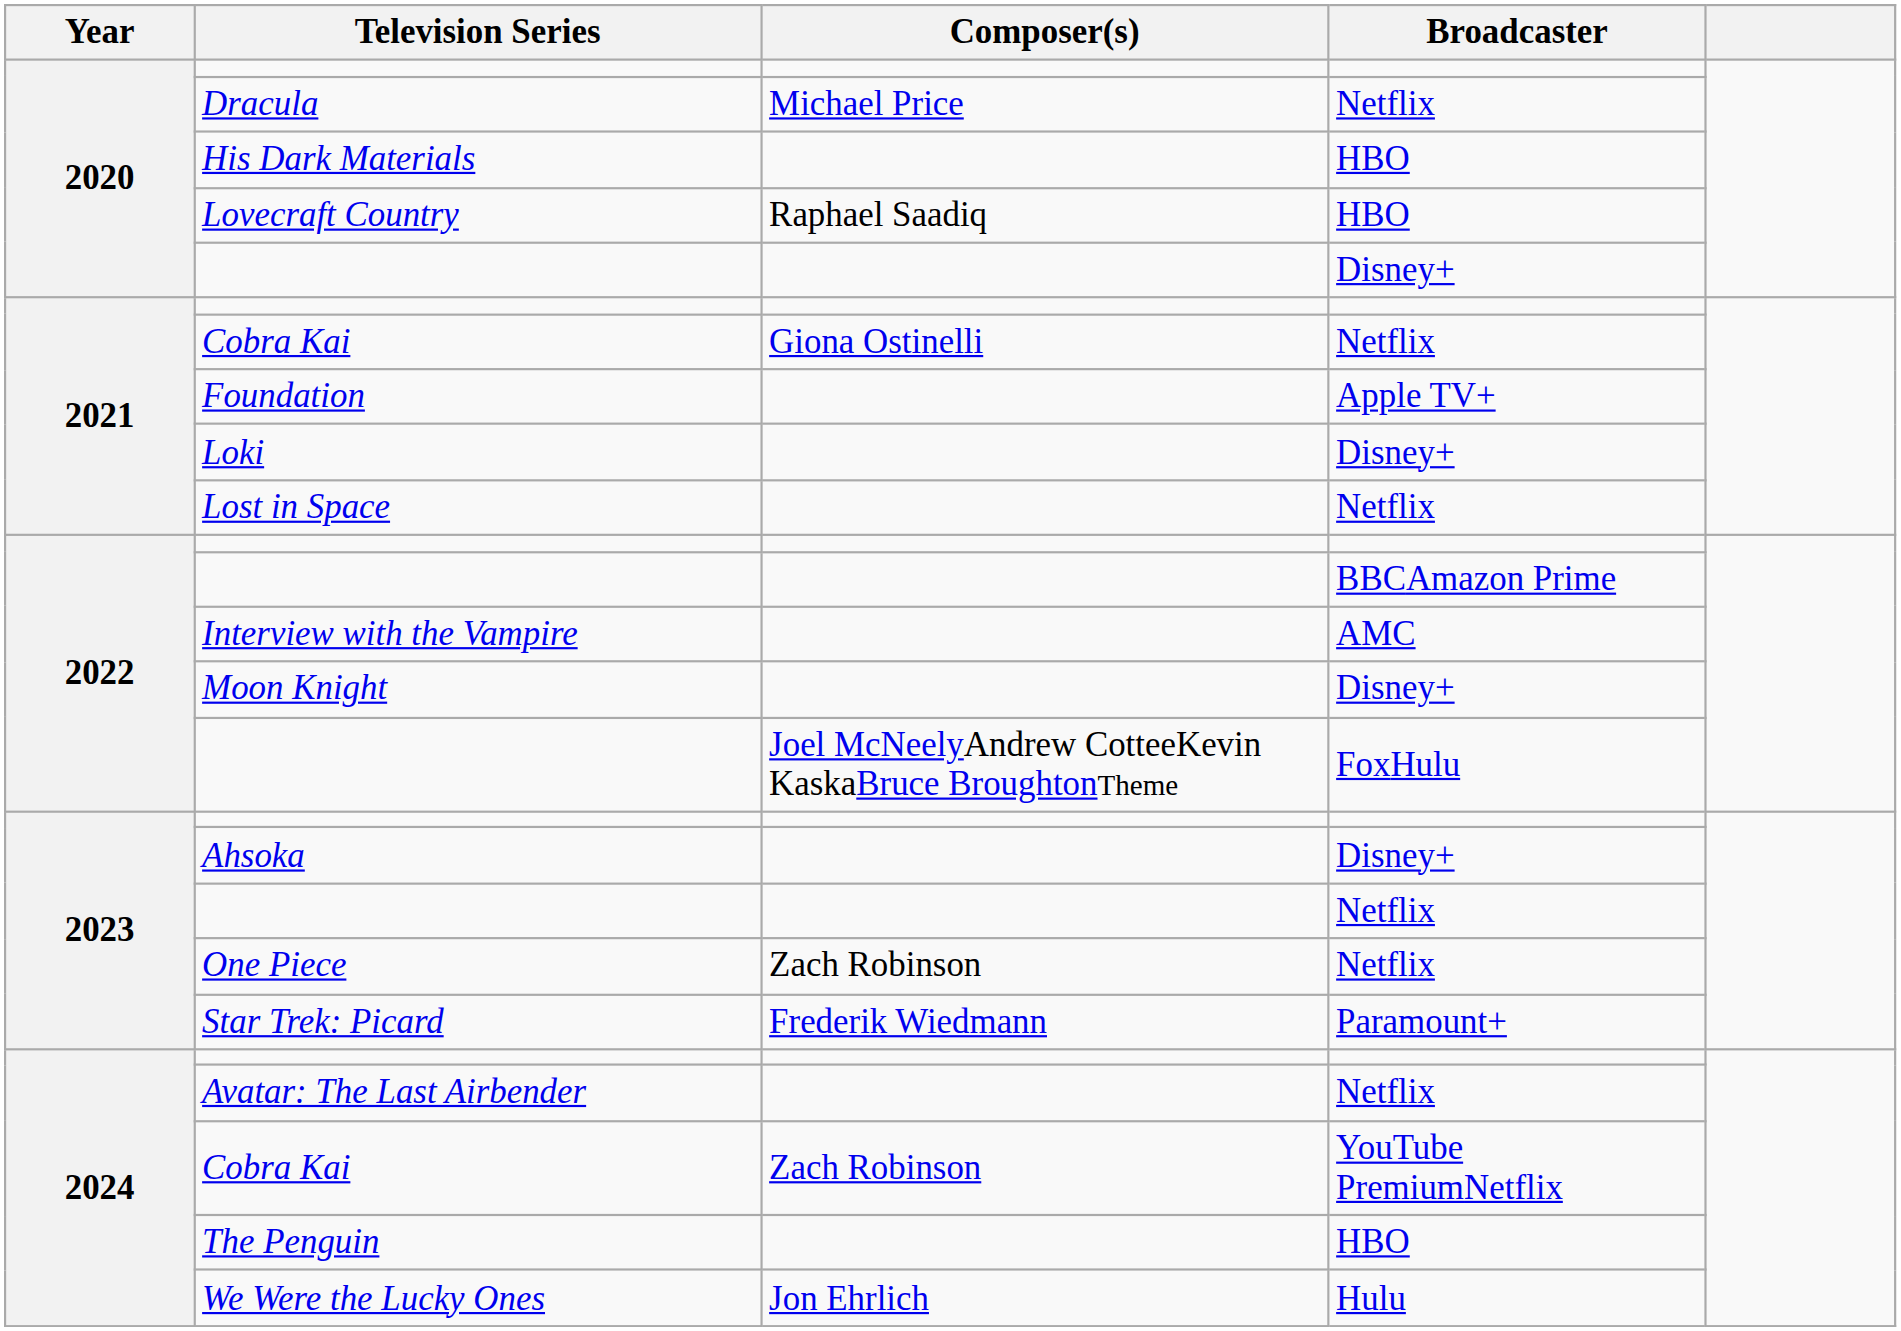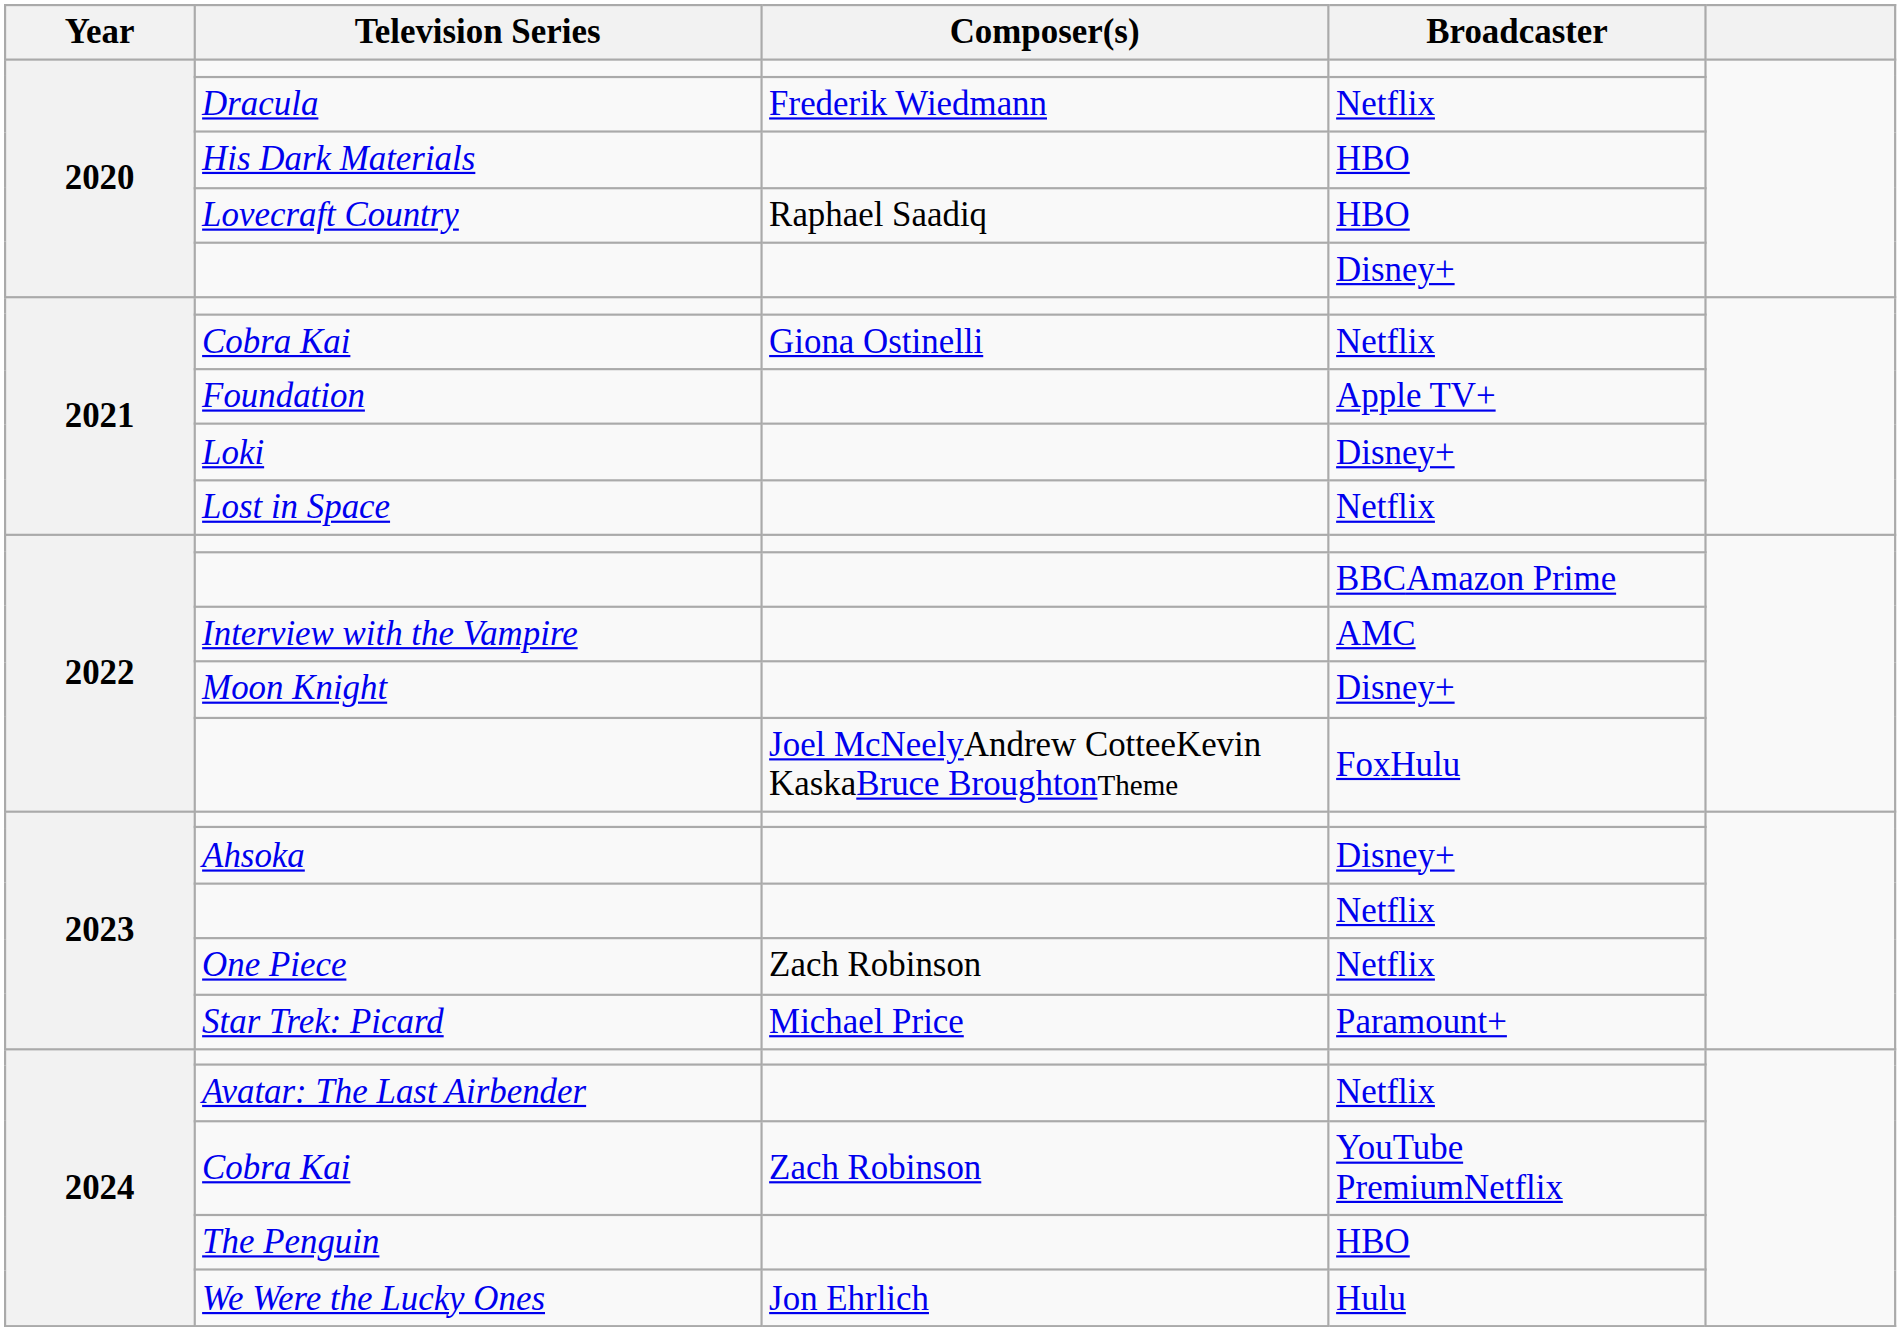(866, 103) Michael Price -> (908, 103) Frederik Wiedmann
(908, 1020) Frederik Wiedmann -> (866, 1020) Michael Price
